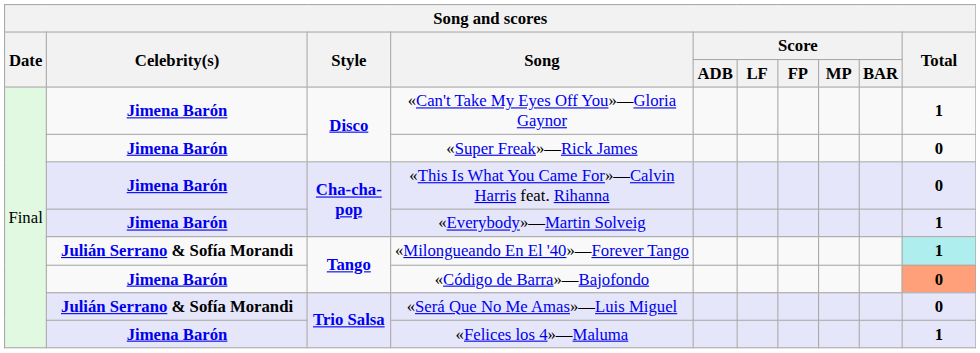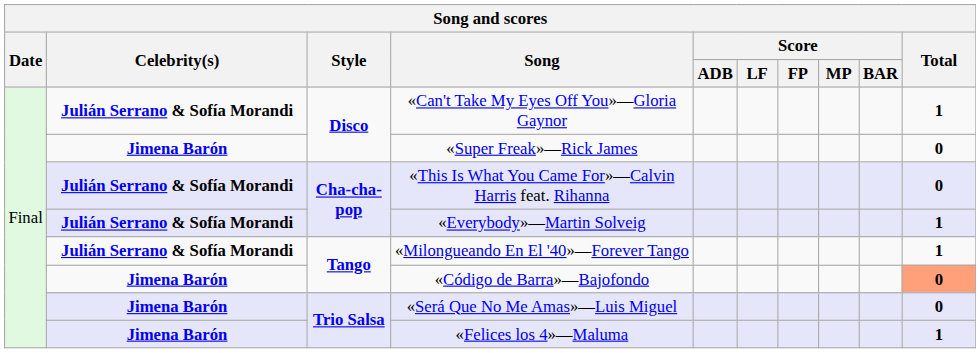(177, 111) Jimena Barón -> (177, 111) Julián Serrano & Sofía Morandi
(177, 186) Jimena Barón -> (177, 186) Julián Serrano & Sofía Morandi
(177, 223) Jimena Barón -> (177, 223) Julián Serrano & Sofía Morandi
(939, 251) paleturquoise background -> (939, 251) no background
(177, 306) Julián Serrano & Sofía Morandi -> (177, 306) Jimena Barón
